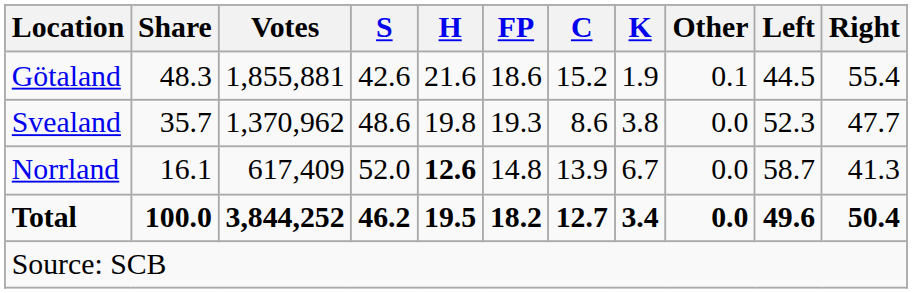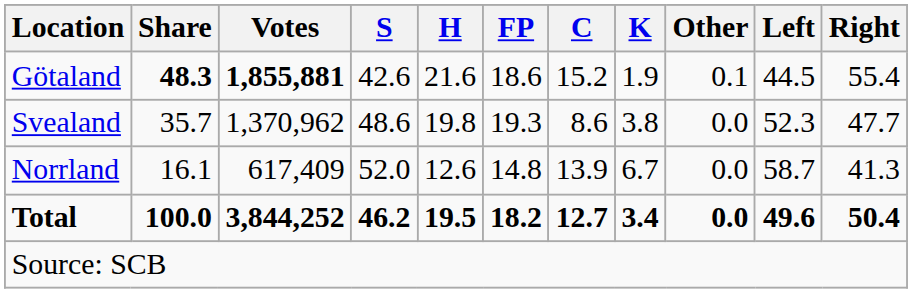(186, 75) normal -> (186, 75) bold
(285, 75) normal -> (285, 75) bold
(450, 169) bold -> (450, 169) normal
